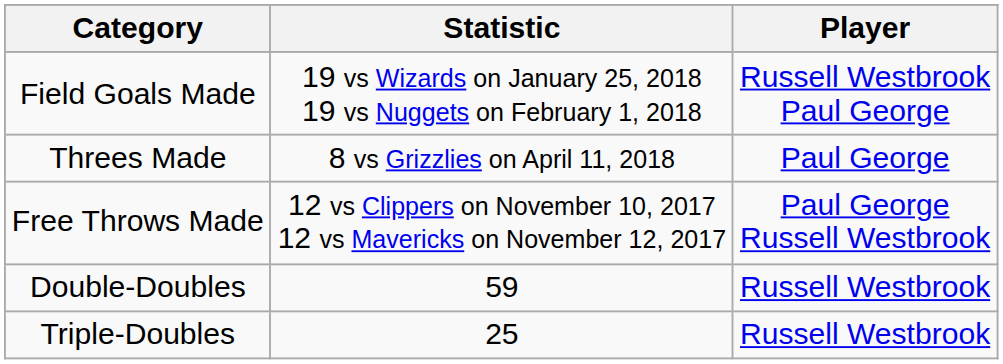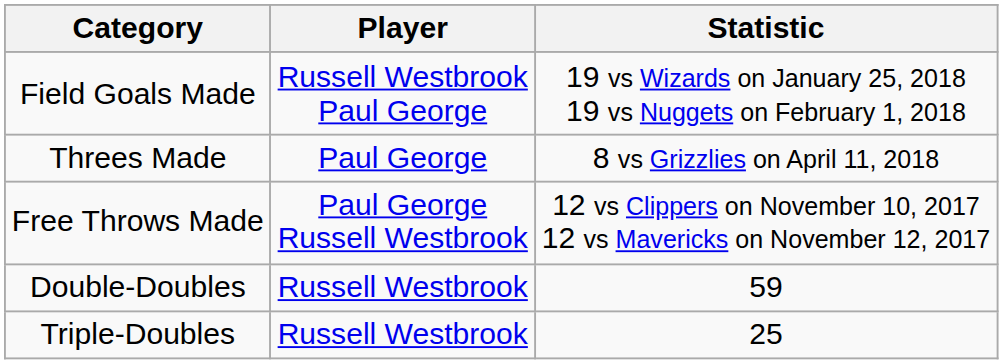columns swapped: (865, 28) <-> (502, 28)
